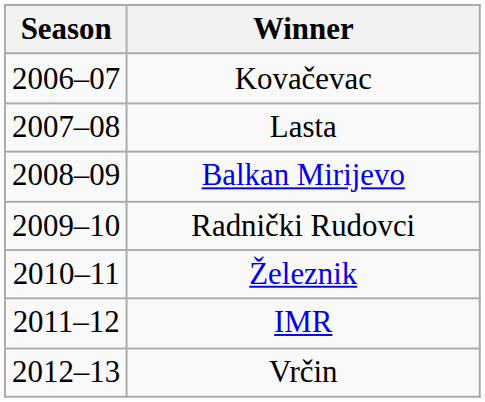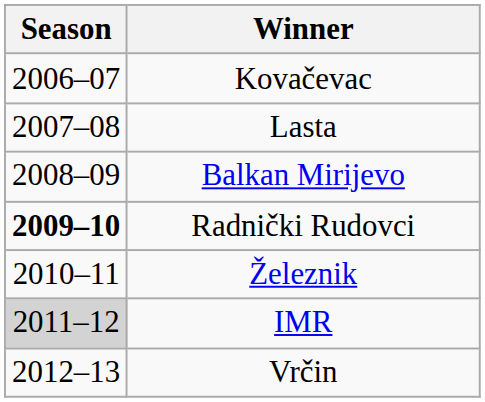(66, 224) normal -> (66, 224) bold
(66, 322) no background -> (66, 322) lightgrey background
